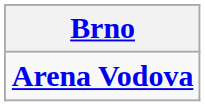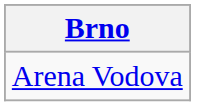(103, 75) bold -> (97, 75) normal
